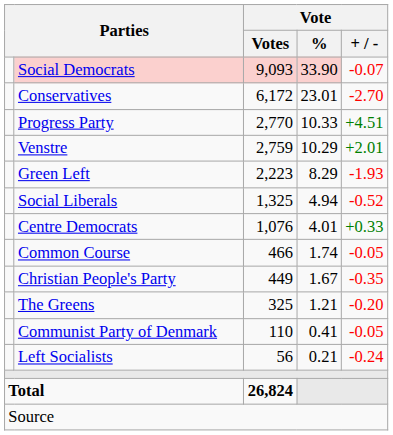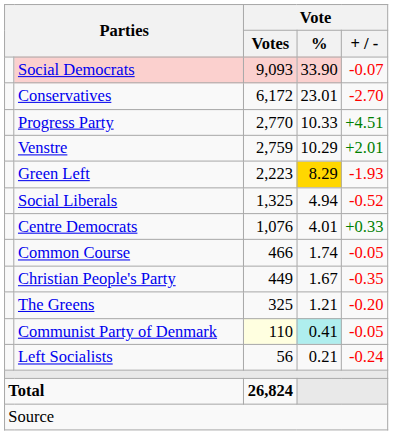(323, 174) no background -> (323, 174) gold background
(281, 331) no background -> (281, 331) lightyellow background
(323, 331) no background -> (323, 331) paleturquoise background
